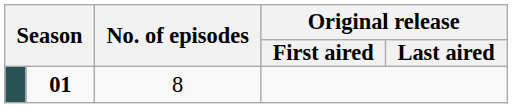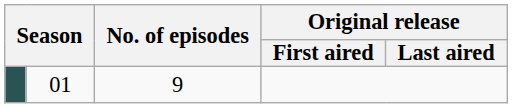(60, 84) bold -> (60, 84) normal
(178, 84) 8 -> (178, 84) 9
